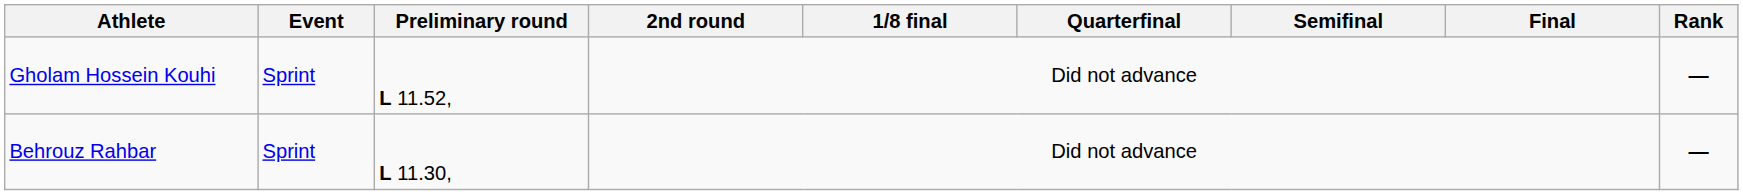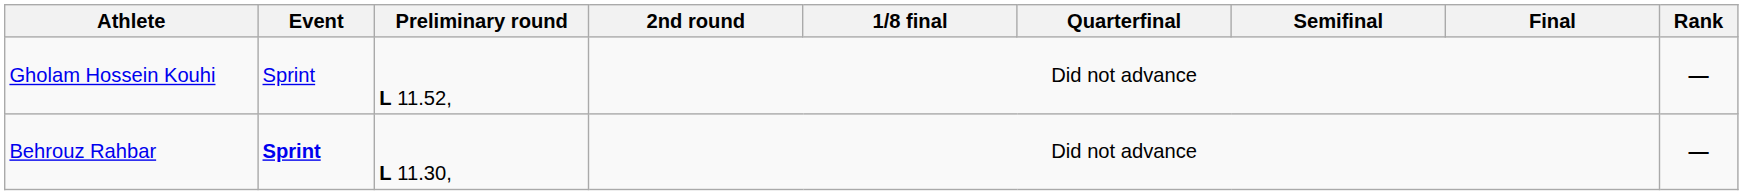(289, 152) normal -> (292, 152) bold
